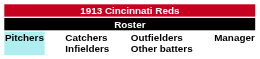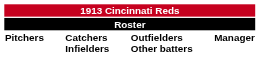(24, 38) paleturquoise background -> (24, 38) no background
